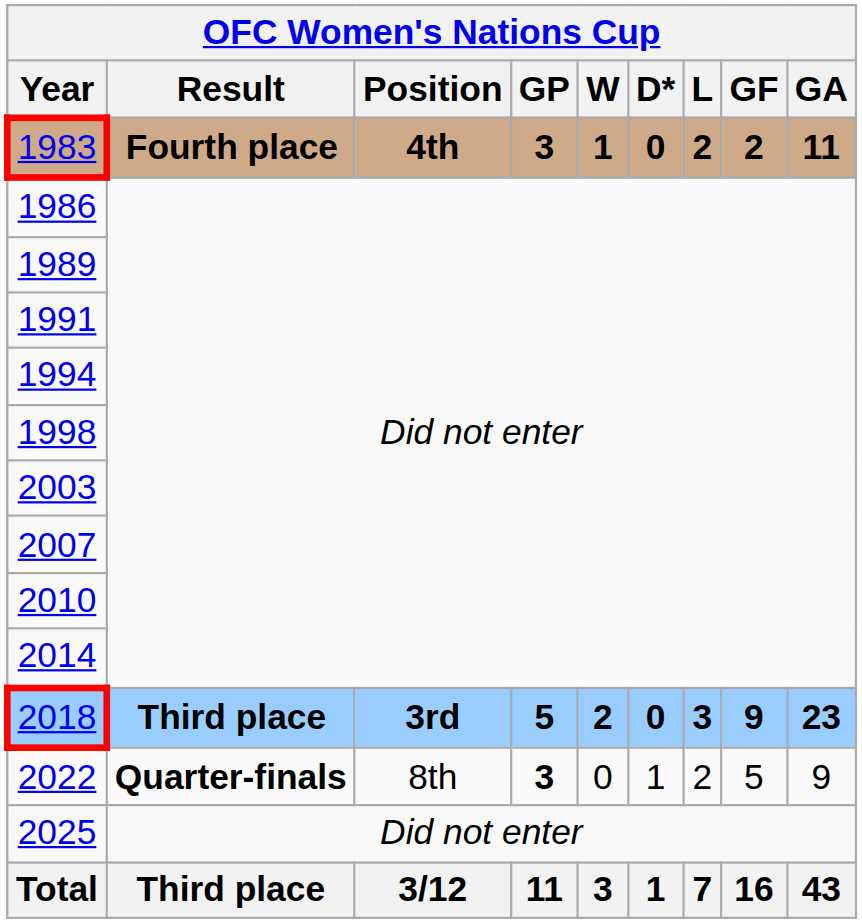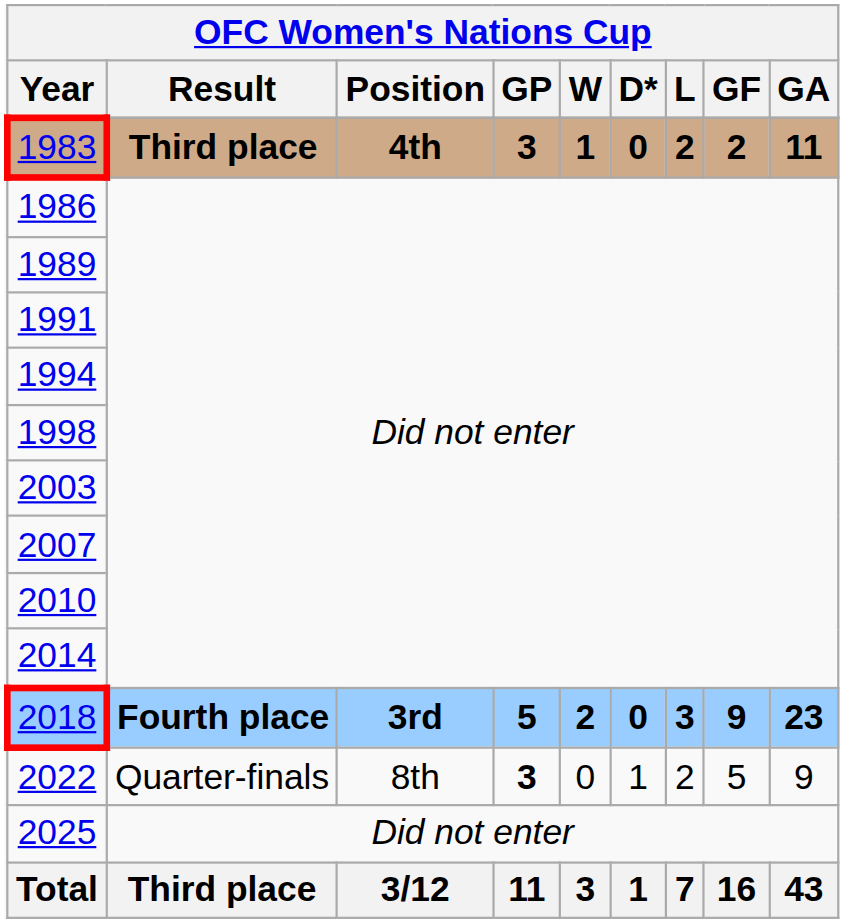(232, 146) Fourth place -> (223, 146) Third place
(232, 716) Third place -> (223, 716) Fourth place
(231, 775) bold -> (222, 775) normal
